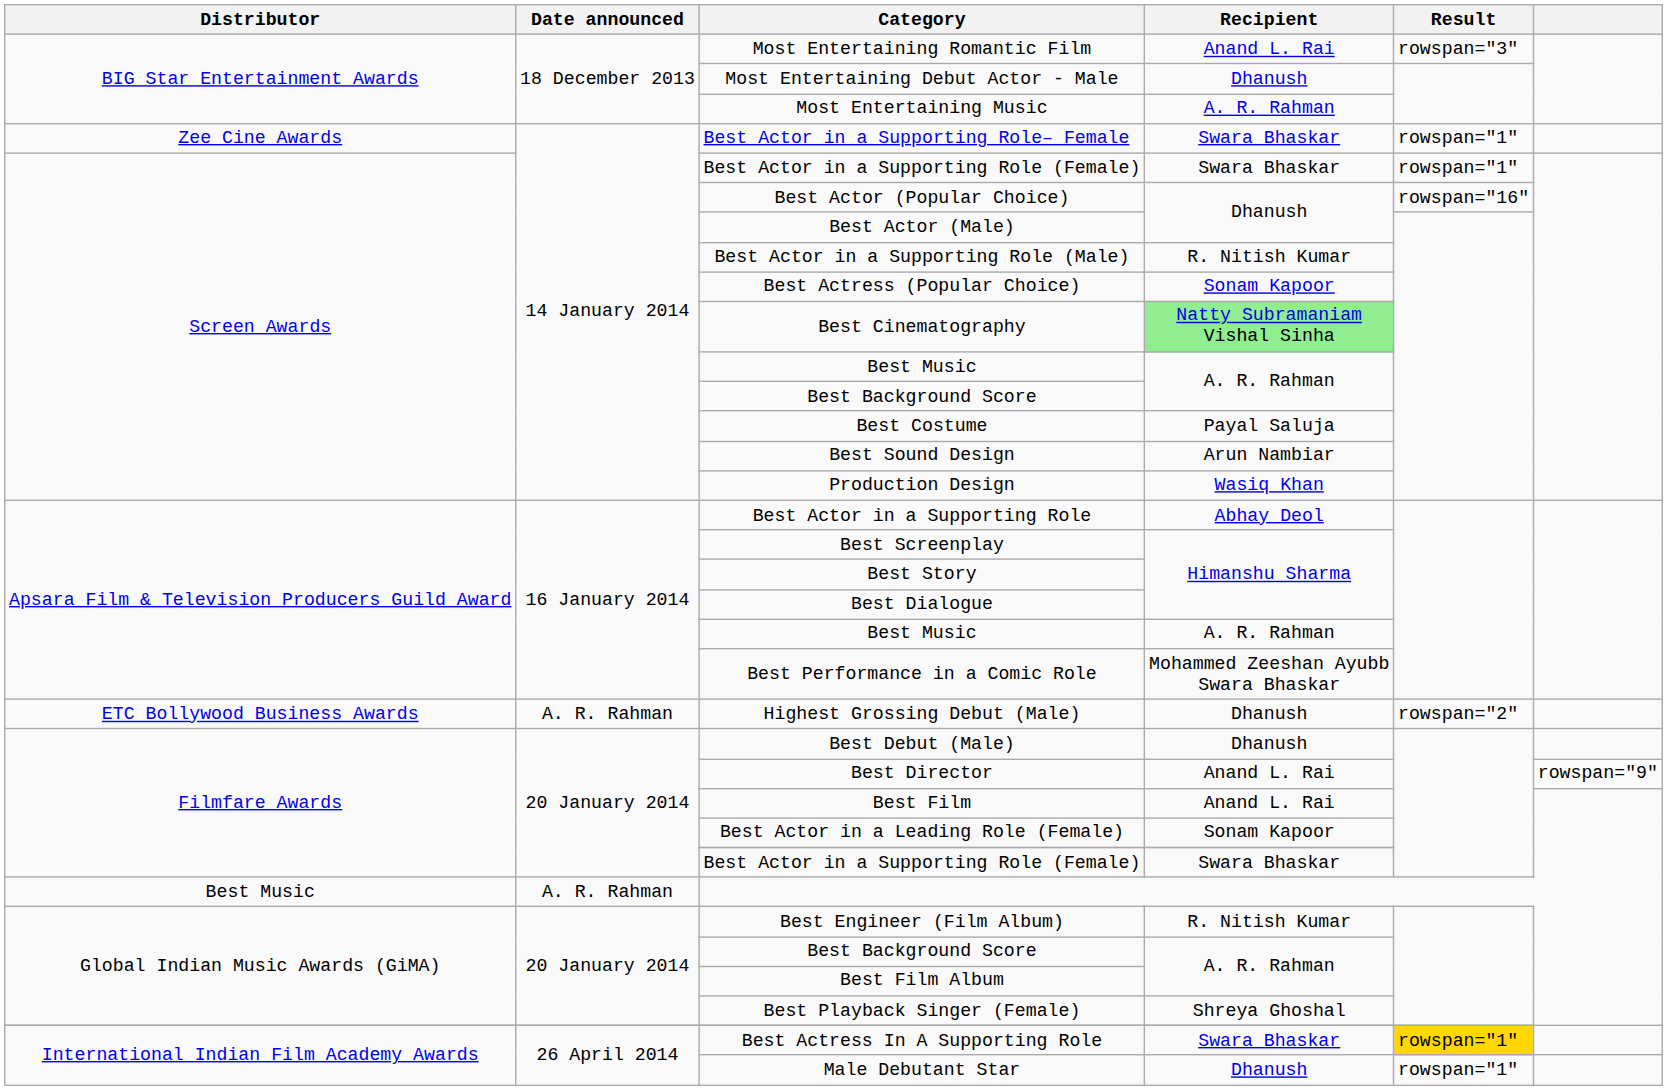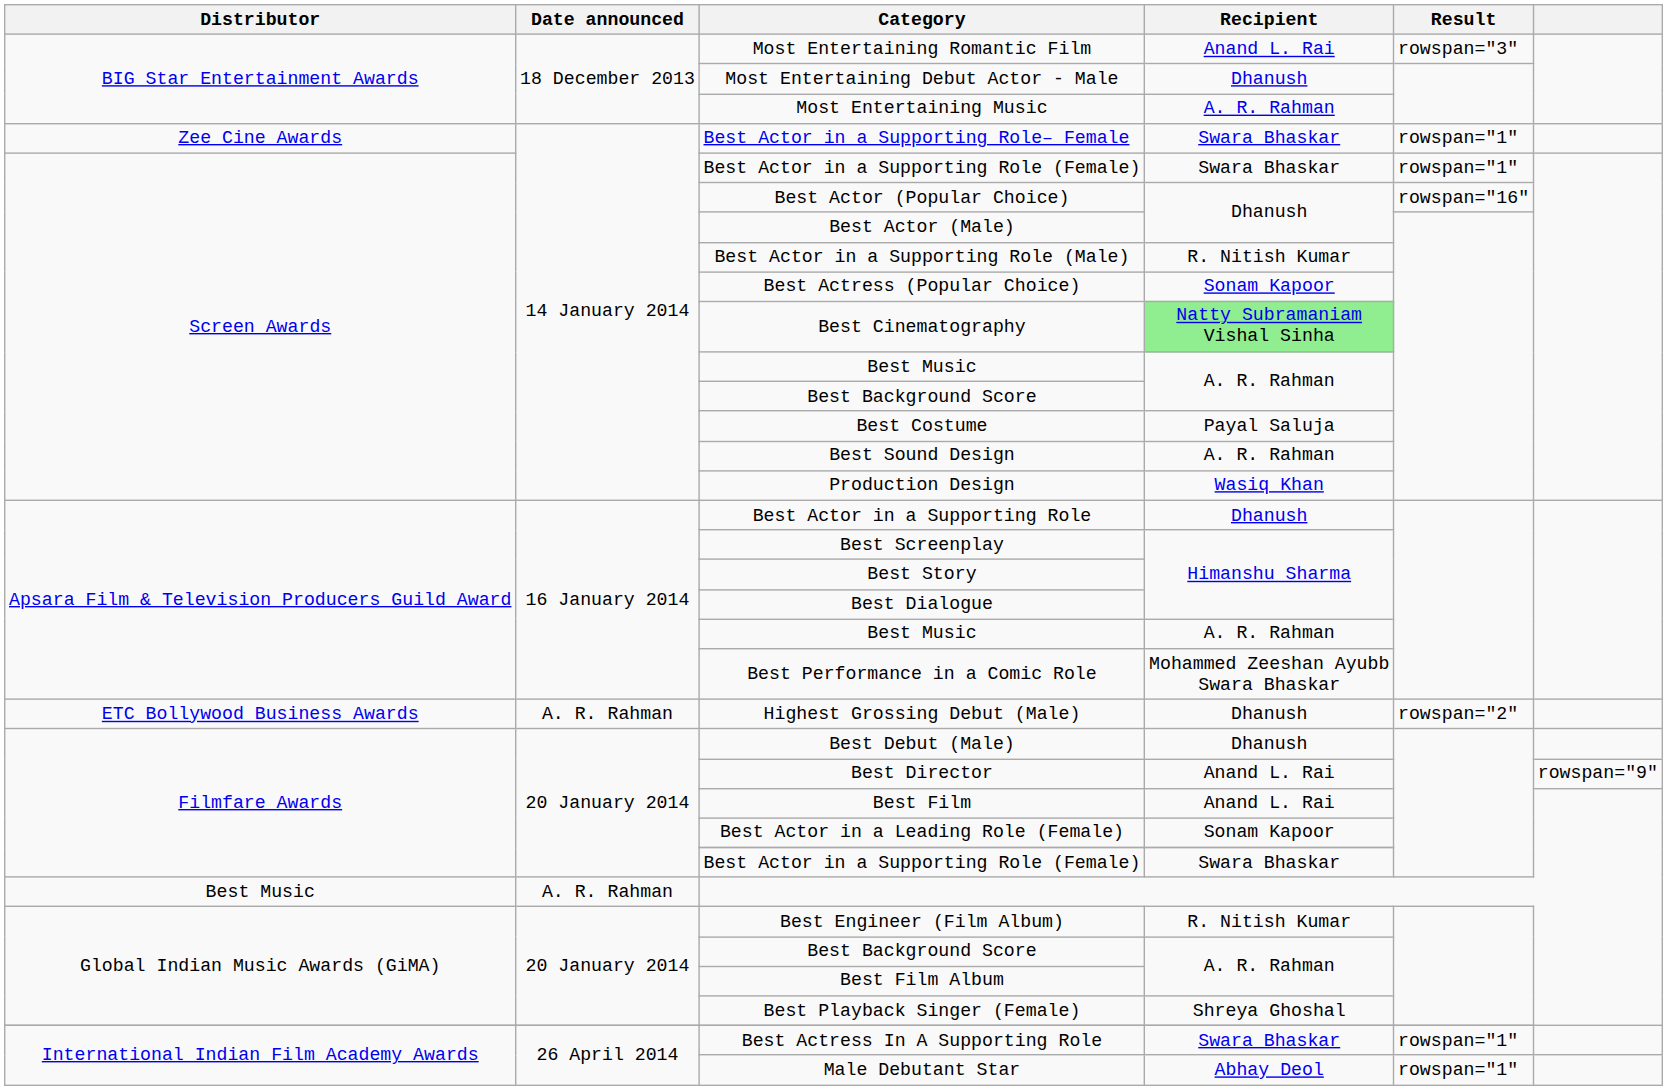(1269, 456) Arun Nambiar -> (1269, 456) A. R. Rahman
(1269, 515) Abhay Deol -> (1269, 515) Dhanush
(1458, 1040) gold background -> (1458, 1040) no background
(1269, 1070) Dhanush -> (1269, 1070) Abhay Deol
